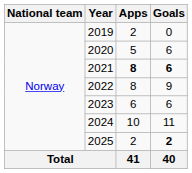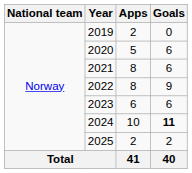(133, 68) bold -> (133, 68) normal
(169, 68) bold -> (169, 68) normal
(169, 123) normal -> (169, 123) bold
(169, 141) bold -> (169, 141) normal
